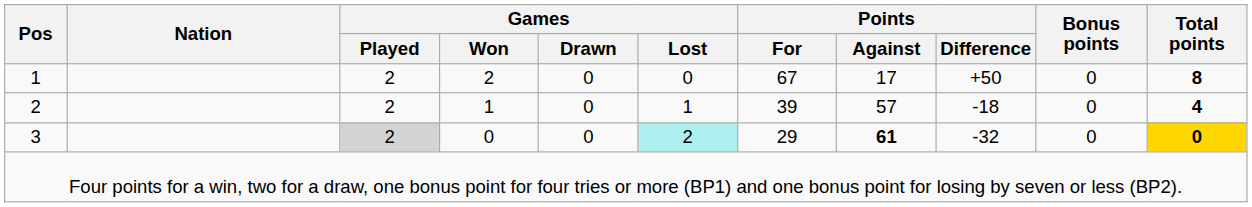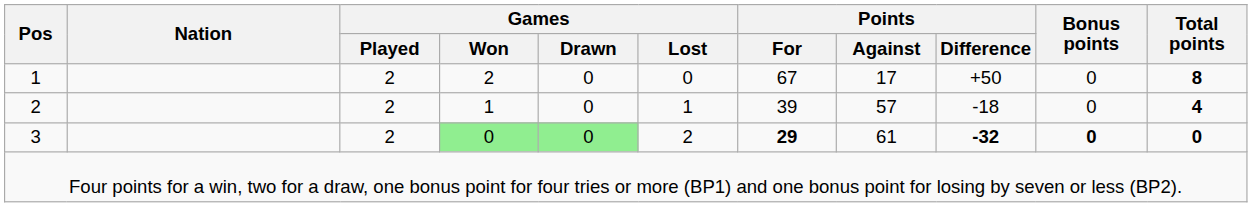(390, 136) lightgrey background -> (390, 136) no background
(489, 136) no background -> (489, 136) lightgreen background
(588, 136) no background -> (588, 136) lightgreen background
(688, 136) paleturquoise background -> (688, 136) no background
(787, 136) normal -> (787, 136) bold
(886, 136) bold -> (886, 136) normal
(986, 136) normal -> (986, 136) bold
(1091, 136) normal -> (1091, 136) bold
(1197, 136) gold background -> (1197, 136) no background
